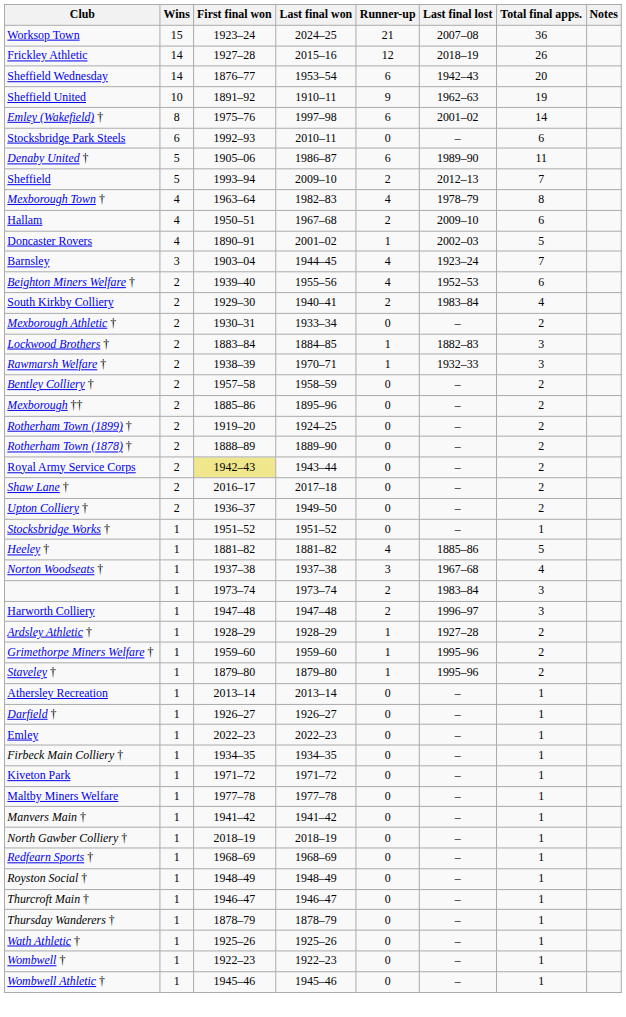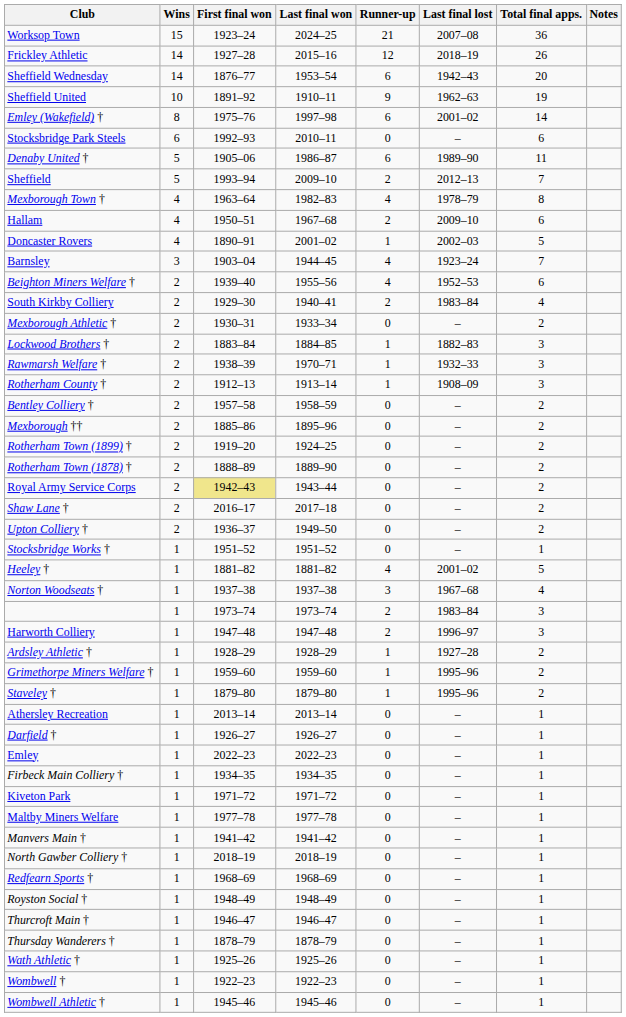+ row: (57, 385)
(458, 549) 1885–86 -> (458, 570) 2001–02
